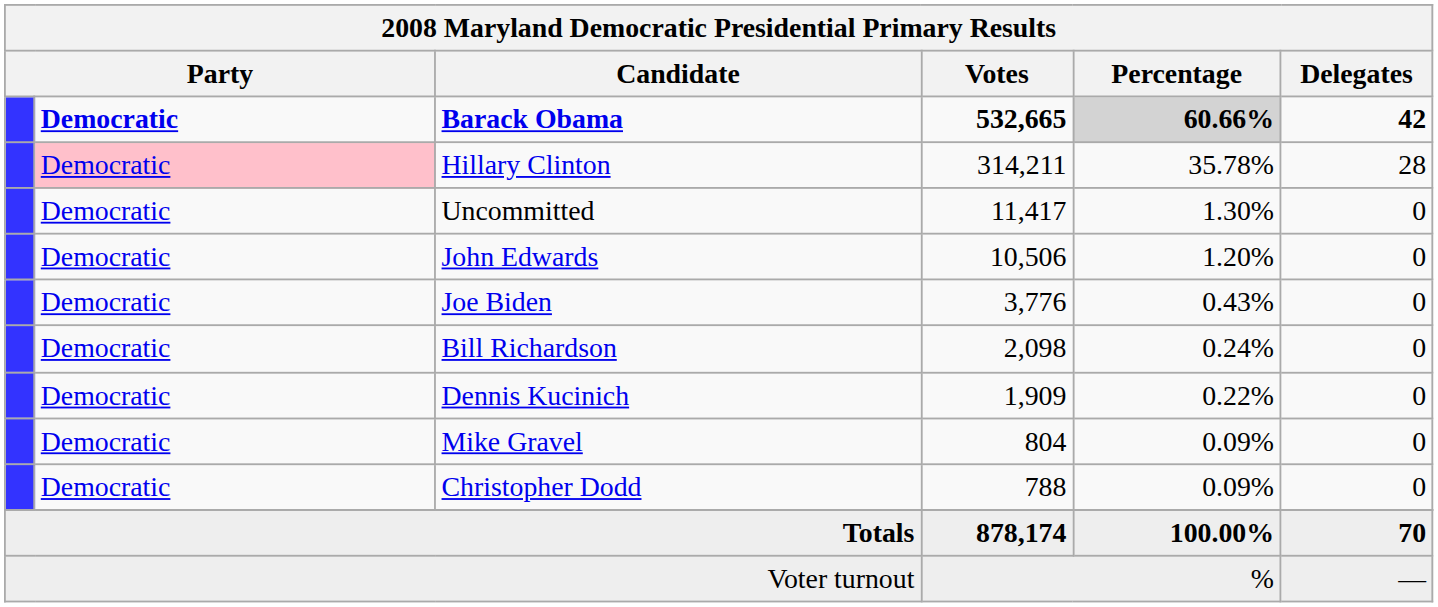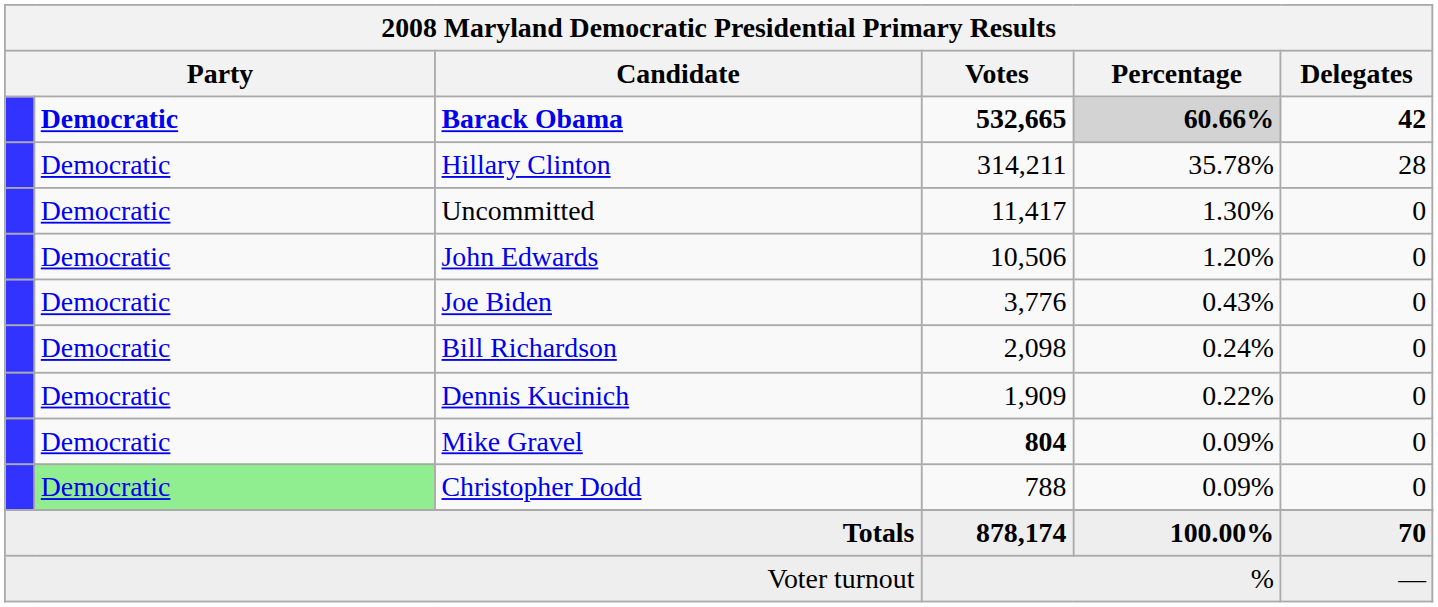(106, 165) pink background -> (106, 165) no background
(1046, 440) normal -> (1046, 440) bold
(106, 486) no background -> (106, 486) lightgreen background
